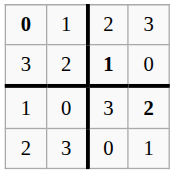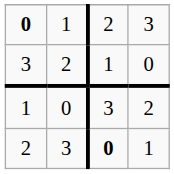(108, 64) bold -> (108, 64) normal
(149, 107) bold -> (149, 107) normal
(108, 148) normal -> (108, 148) bold
